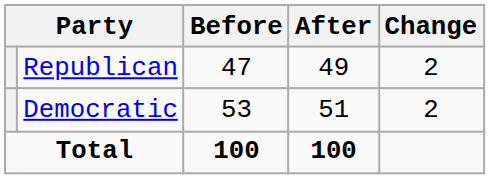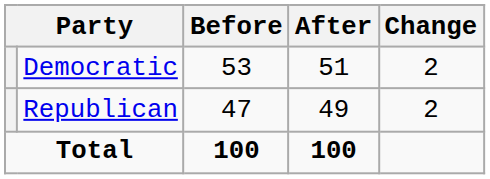rows swapped: (101, 110) <-> (101, 68)
